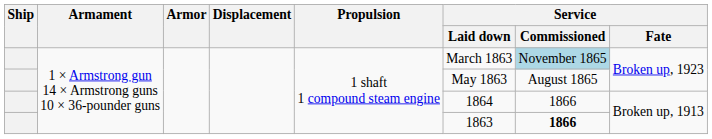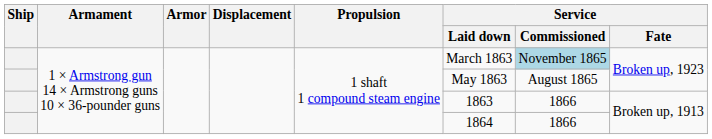(479, 101) 1864 -> (479, 101) 1863
(479, 123) 1863 -> (479, 123) 1864
(563, 123) bold -> (563, 123) normal
